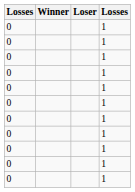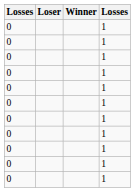columns swapped: (53, 12) <-> (85, 12)
